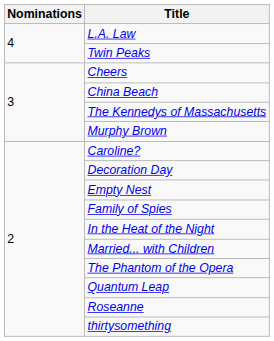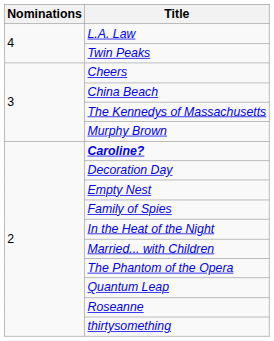(114, 151) normal -> (116, 151) bold
